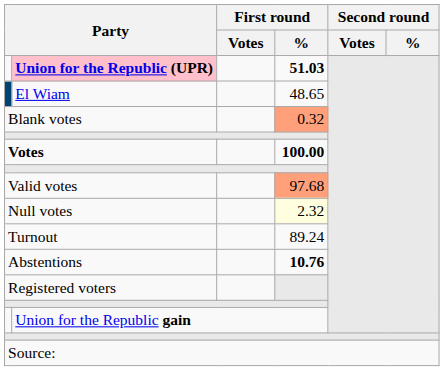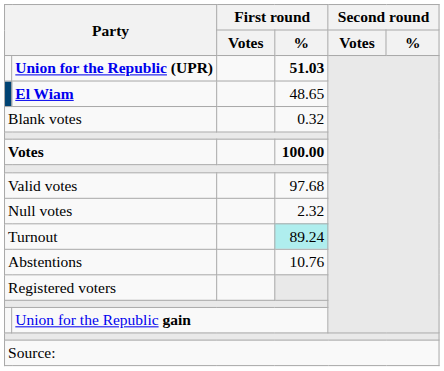(114, 68) pink background -> (114, 68) no background
(43, 94) normal -> (45, 94) bold
(311, 119) lightsalmon background -> (311, 119) no background
(307, 185) lightsalmon background -> (307, 185) no background
(311, 210) lightyellow background -> (311, 210) no background
(307, 236) no background -> (307, 236) paleturquoise background
(307, 261) bold -> (307, 261) normal
